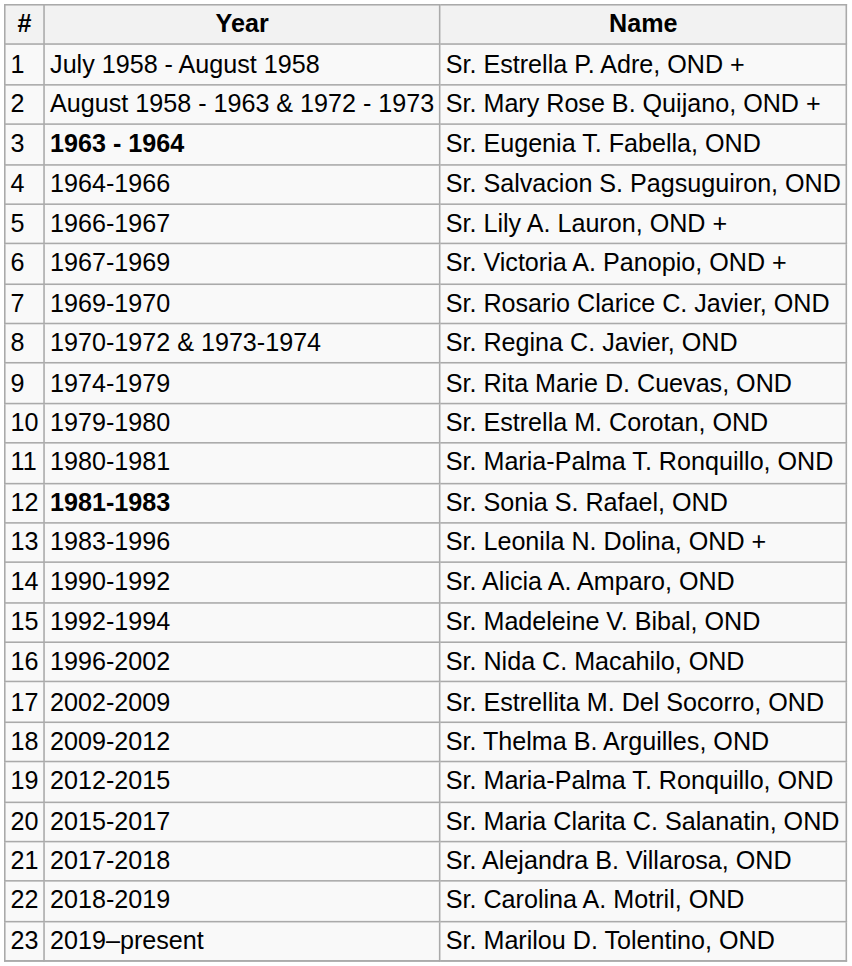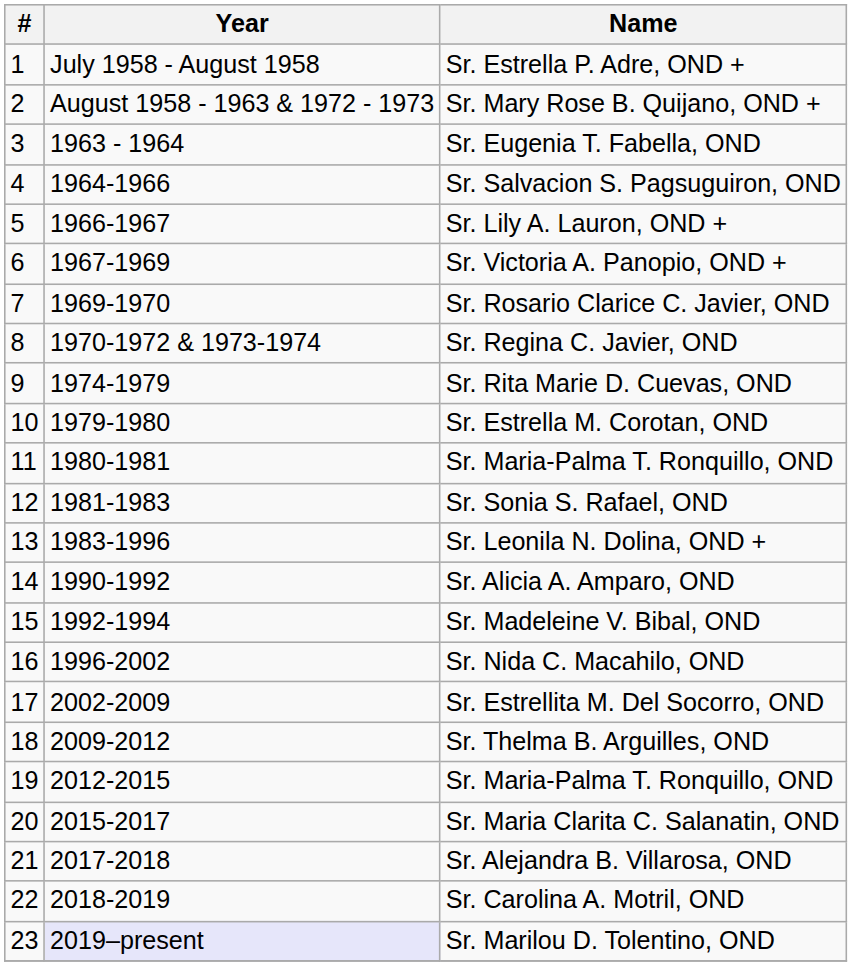(117, 143) bold -> (117, 143) normal
(110, 502) bold -> (110, 502) normal
(127, 940) no background -> (127, 940) lavender background
